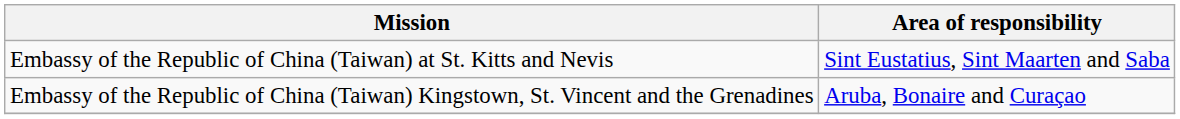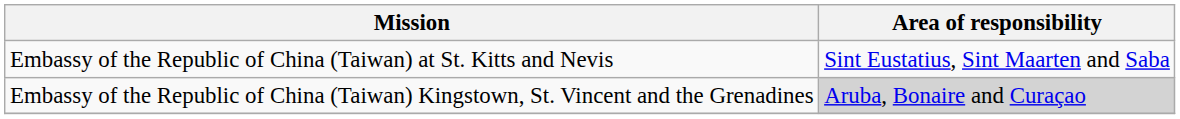(955, 95) no background -> (955, 95) lightgrey background
